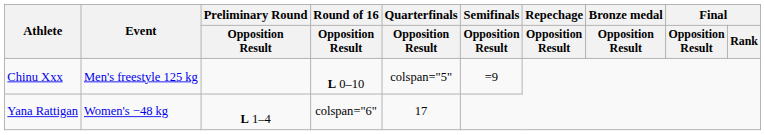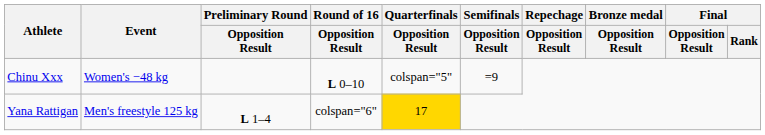(141, 76) Men's freestyle 125 kg -> (126, 76) Women's −48 kg
(126, 112) Women's −48 kg -> (141, 112) Men's freestyle 125 kg
(421, 112) no background -> (421, 112) gold background
